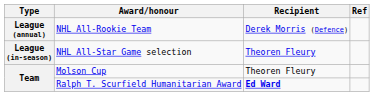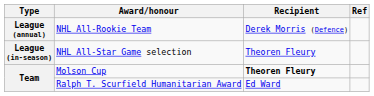(281, 71) normal -> (281, 71) bold
(263, 85) bold -> (263, 85) normal
